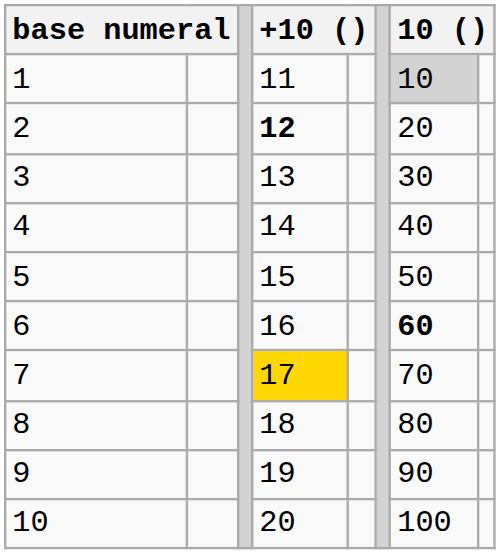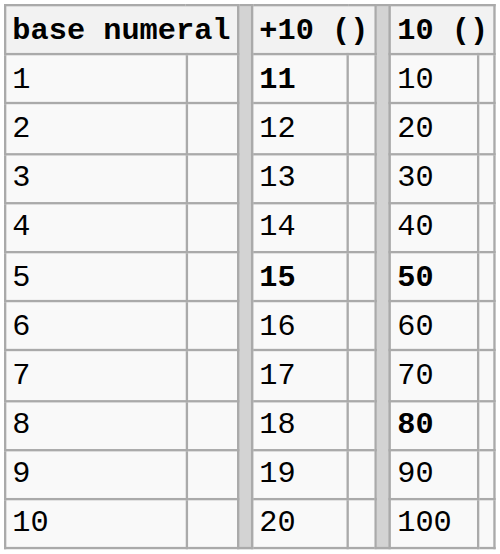(278, 79) normal -> (278, 79) bold
(415, 79) lightgrey background -> (415, 79) no background
(278, 129) bold -> (278, 129) normal
(278, 277) normal -> (278, 277) bold
(415, 277) normal -> (415, 277) bold
(415, 326) bold -> (415, 326) normal
(278, 375) gold background -> (278, 375) no background
(415, 425) normal -> (415, 425) bold
